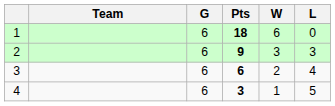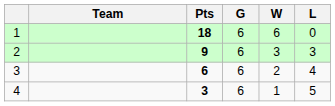columns swapped: (241, 14) <-> (205, 14)
